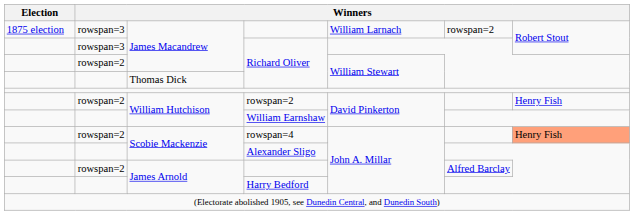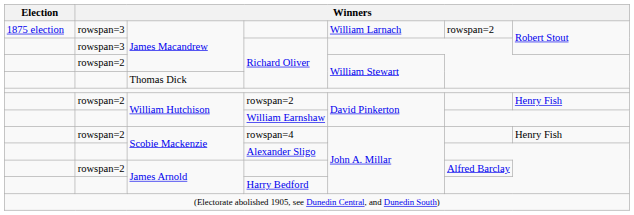(538, 134) lightsalmon background -> (538, 134) no background
